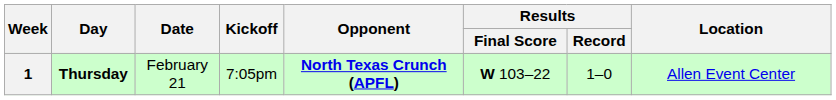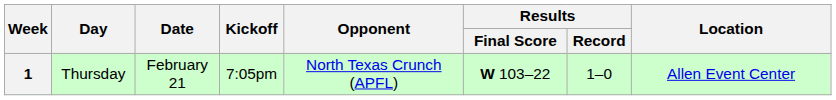(93, 74) bold -> (93, 74) normal
(374, 74) bold -> (374, 74) normal
